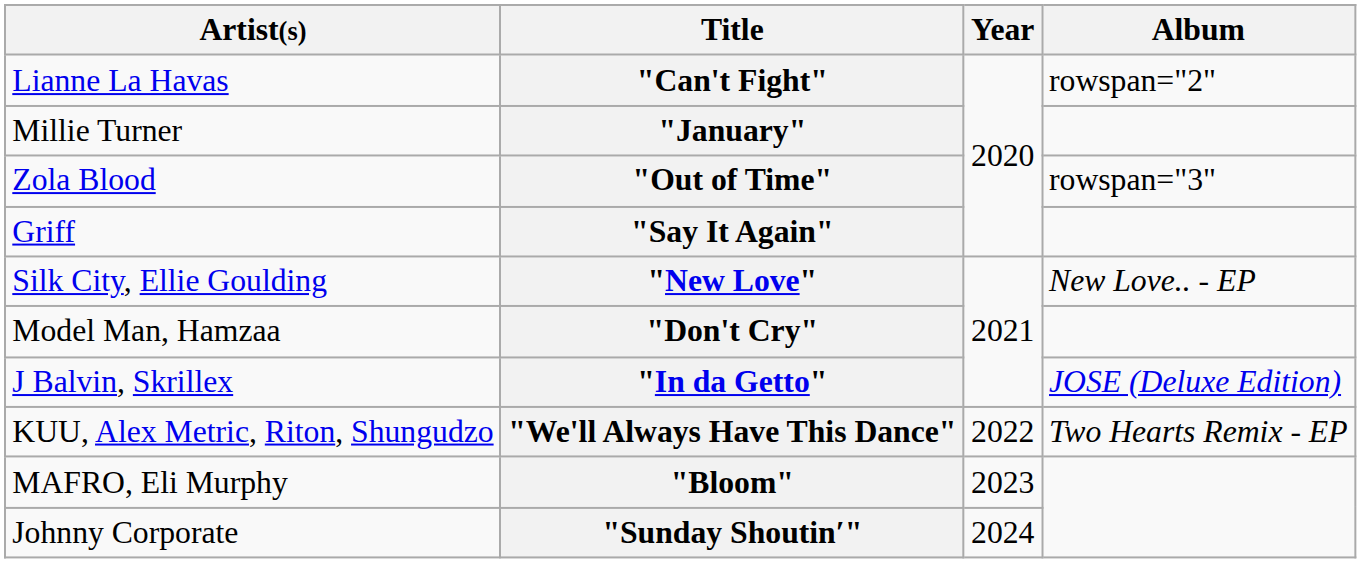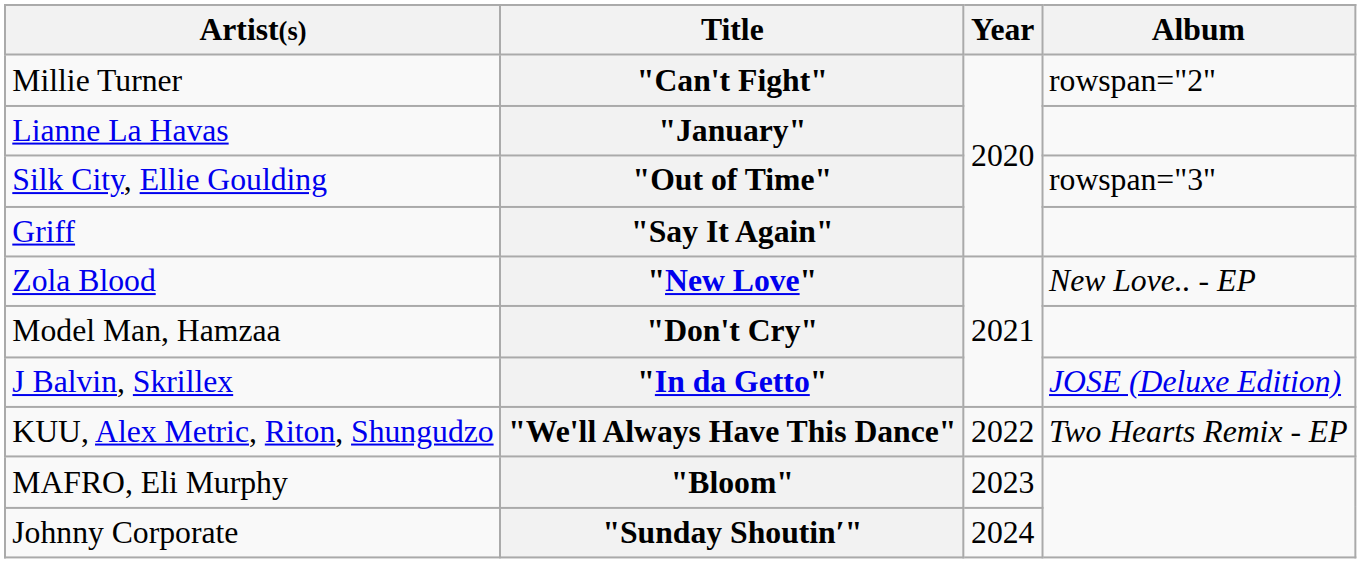(120, 79) Lianne La Havas -> (97, 79) Millie Turner
(97, 130) Millie Turner -> (120, 130) Lianne La Havas
(84, 180) Zola Blood -> (170, 180) Silk City, Ellie Goulding
(170, 280) Silk City, Ellie Goulding -> (84, 280) Zola Blood
